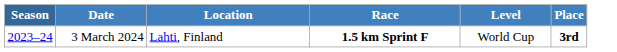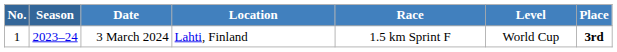+ column: (17, 15)
(385, 36) bold -> (410, 36) normal
